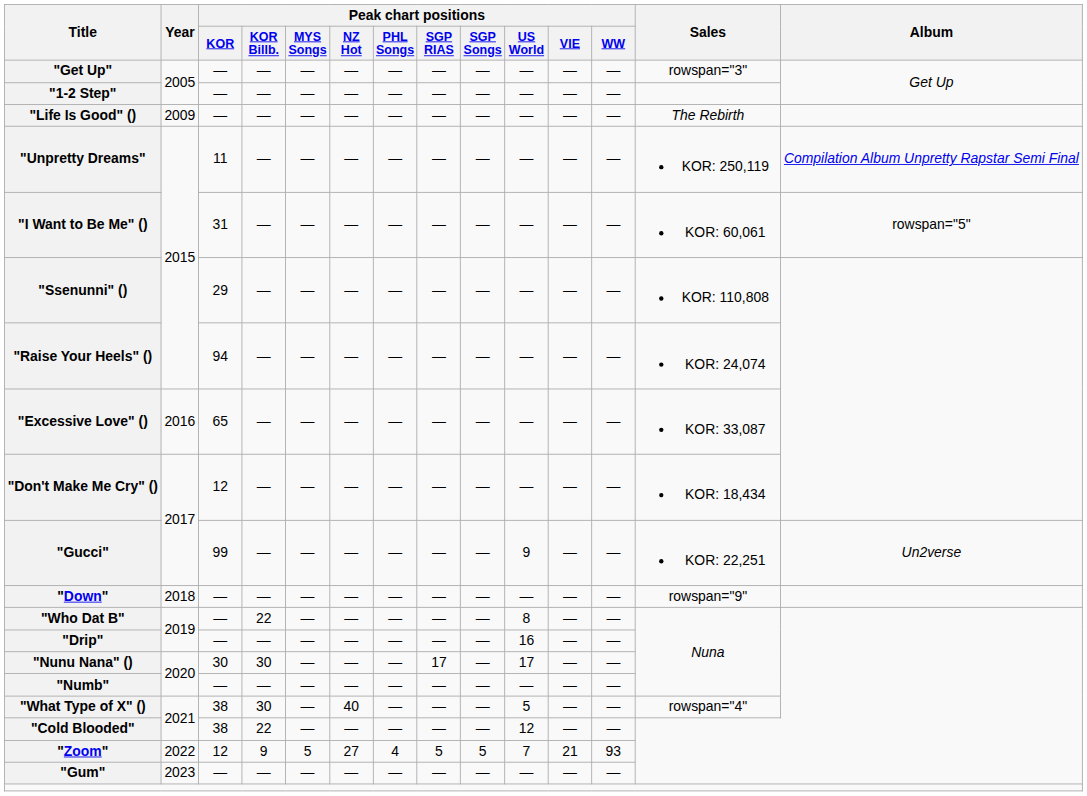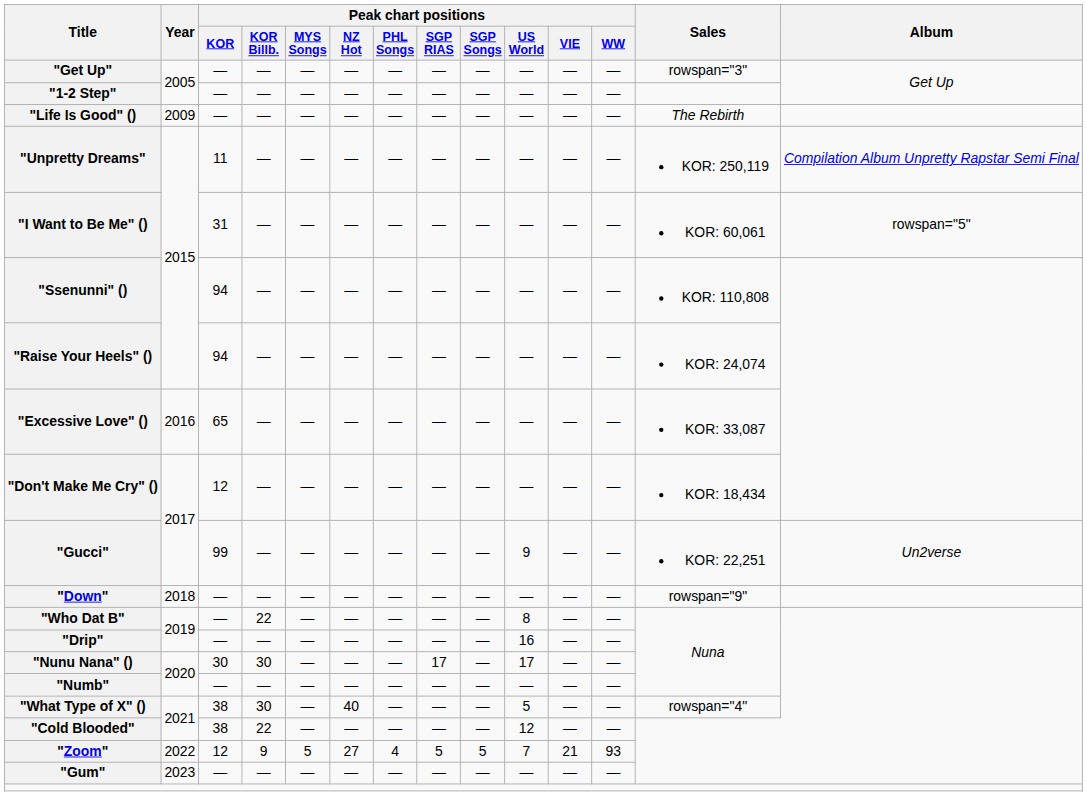(220, 290) 29 -> (220, 290) 94
